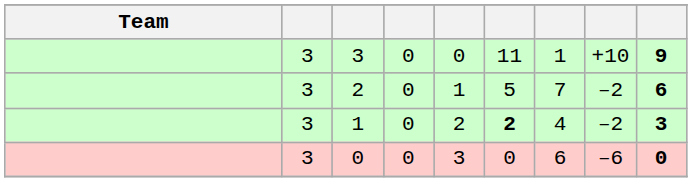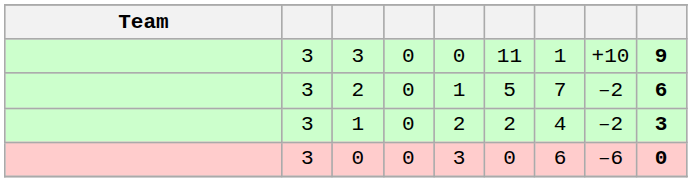(509, 125) bold -> (509, 125) normal
